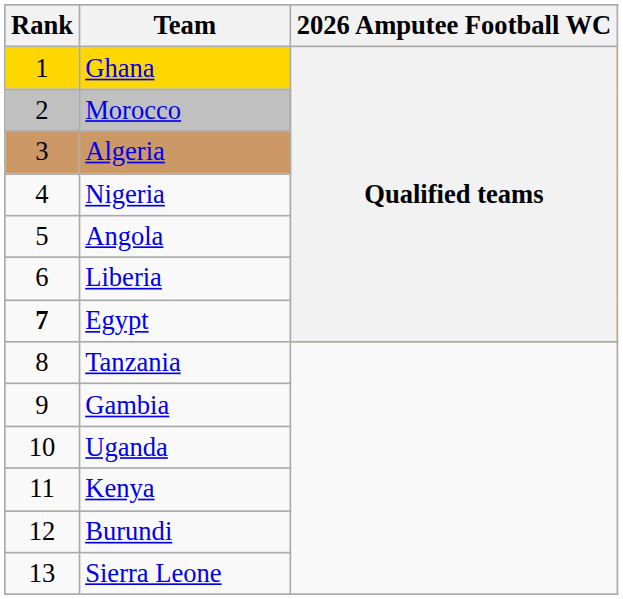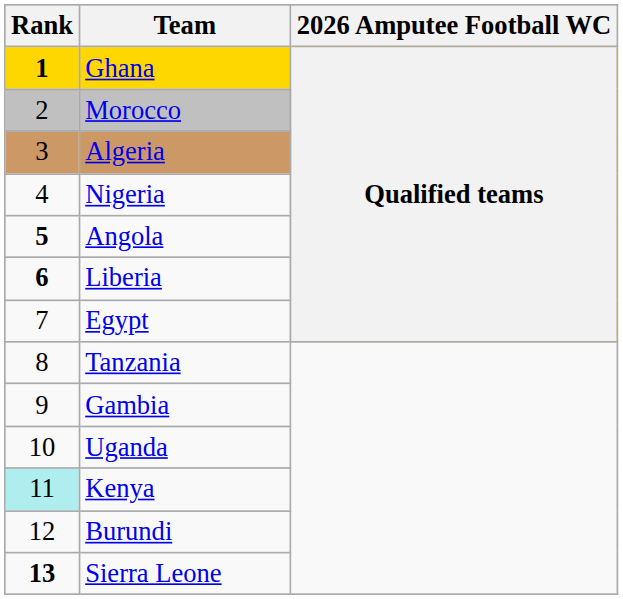(42, 67) normal -> (42, 67) bold
(42, 236) normal -> (42, 236) bold
(42, 278) normal -> (42, 278) bold
(42, 320) bold -> (42, 320) normal
(42, 488) no background -> (42, 488) paleturquoise background
(42, 573) normal -> (42, 573) bold
